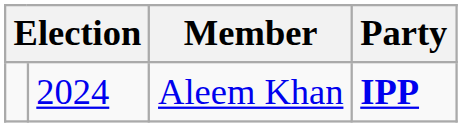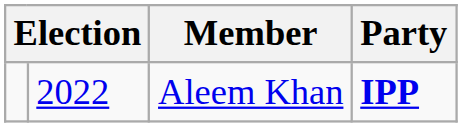(73, 91) 2024 -> (73, 91) 2022
